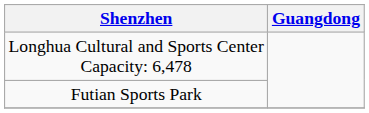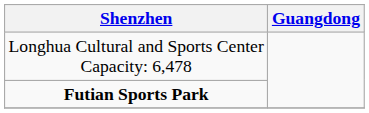(136, 94) normal -> (136, 94) bold
